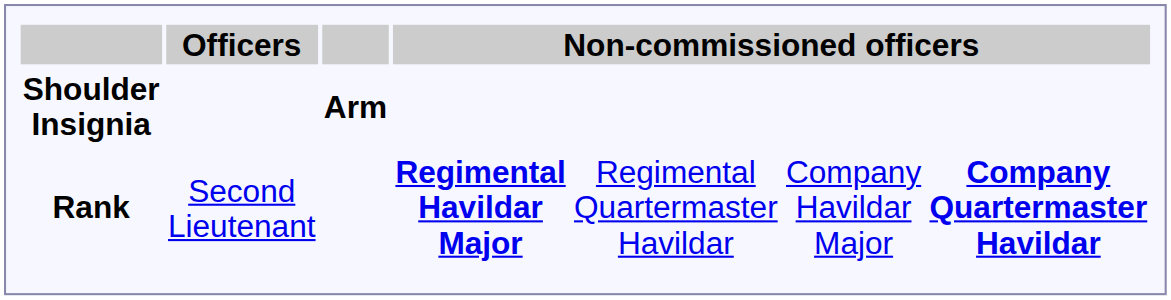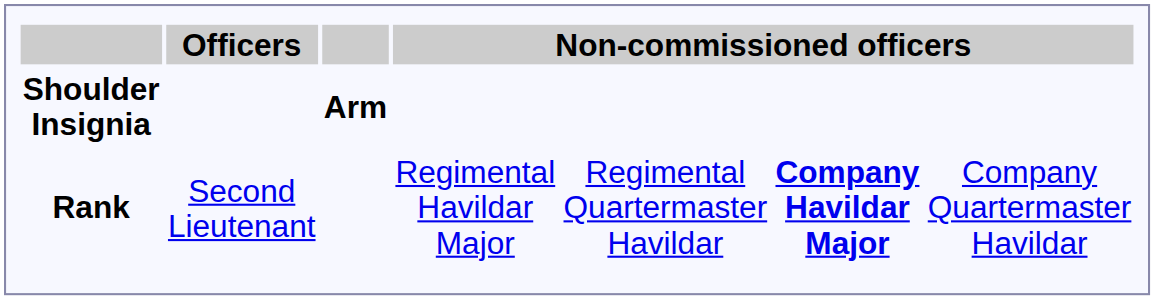(481, 207) bold -> (475, 207) normal
(854, 207) normal -> (847, 207) bold
(1038, 207) bold -> (1030, 207) normal
